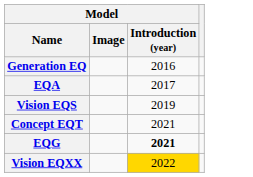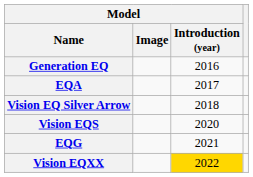+ row: (69, 104)
(163, 104) 2019 -> (207, 124) 2020
- row: (47, 124)
(163, 143) bold -> (207, 143) normal
